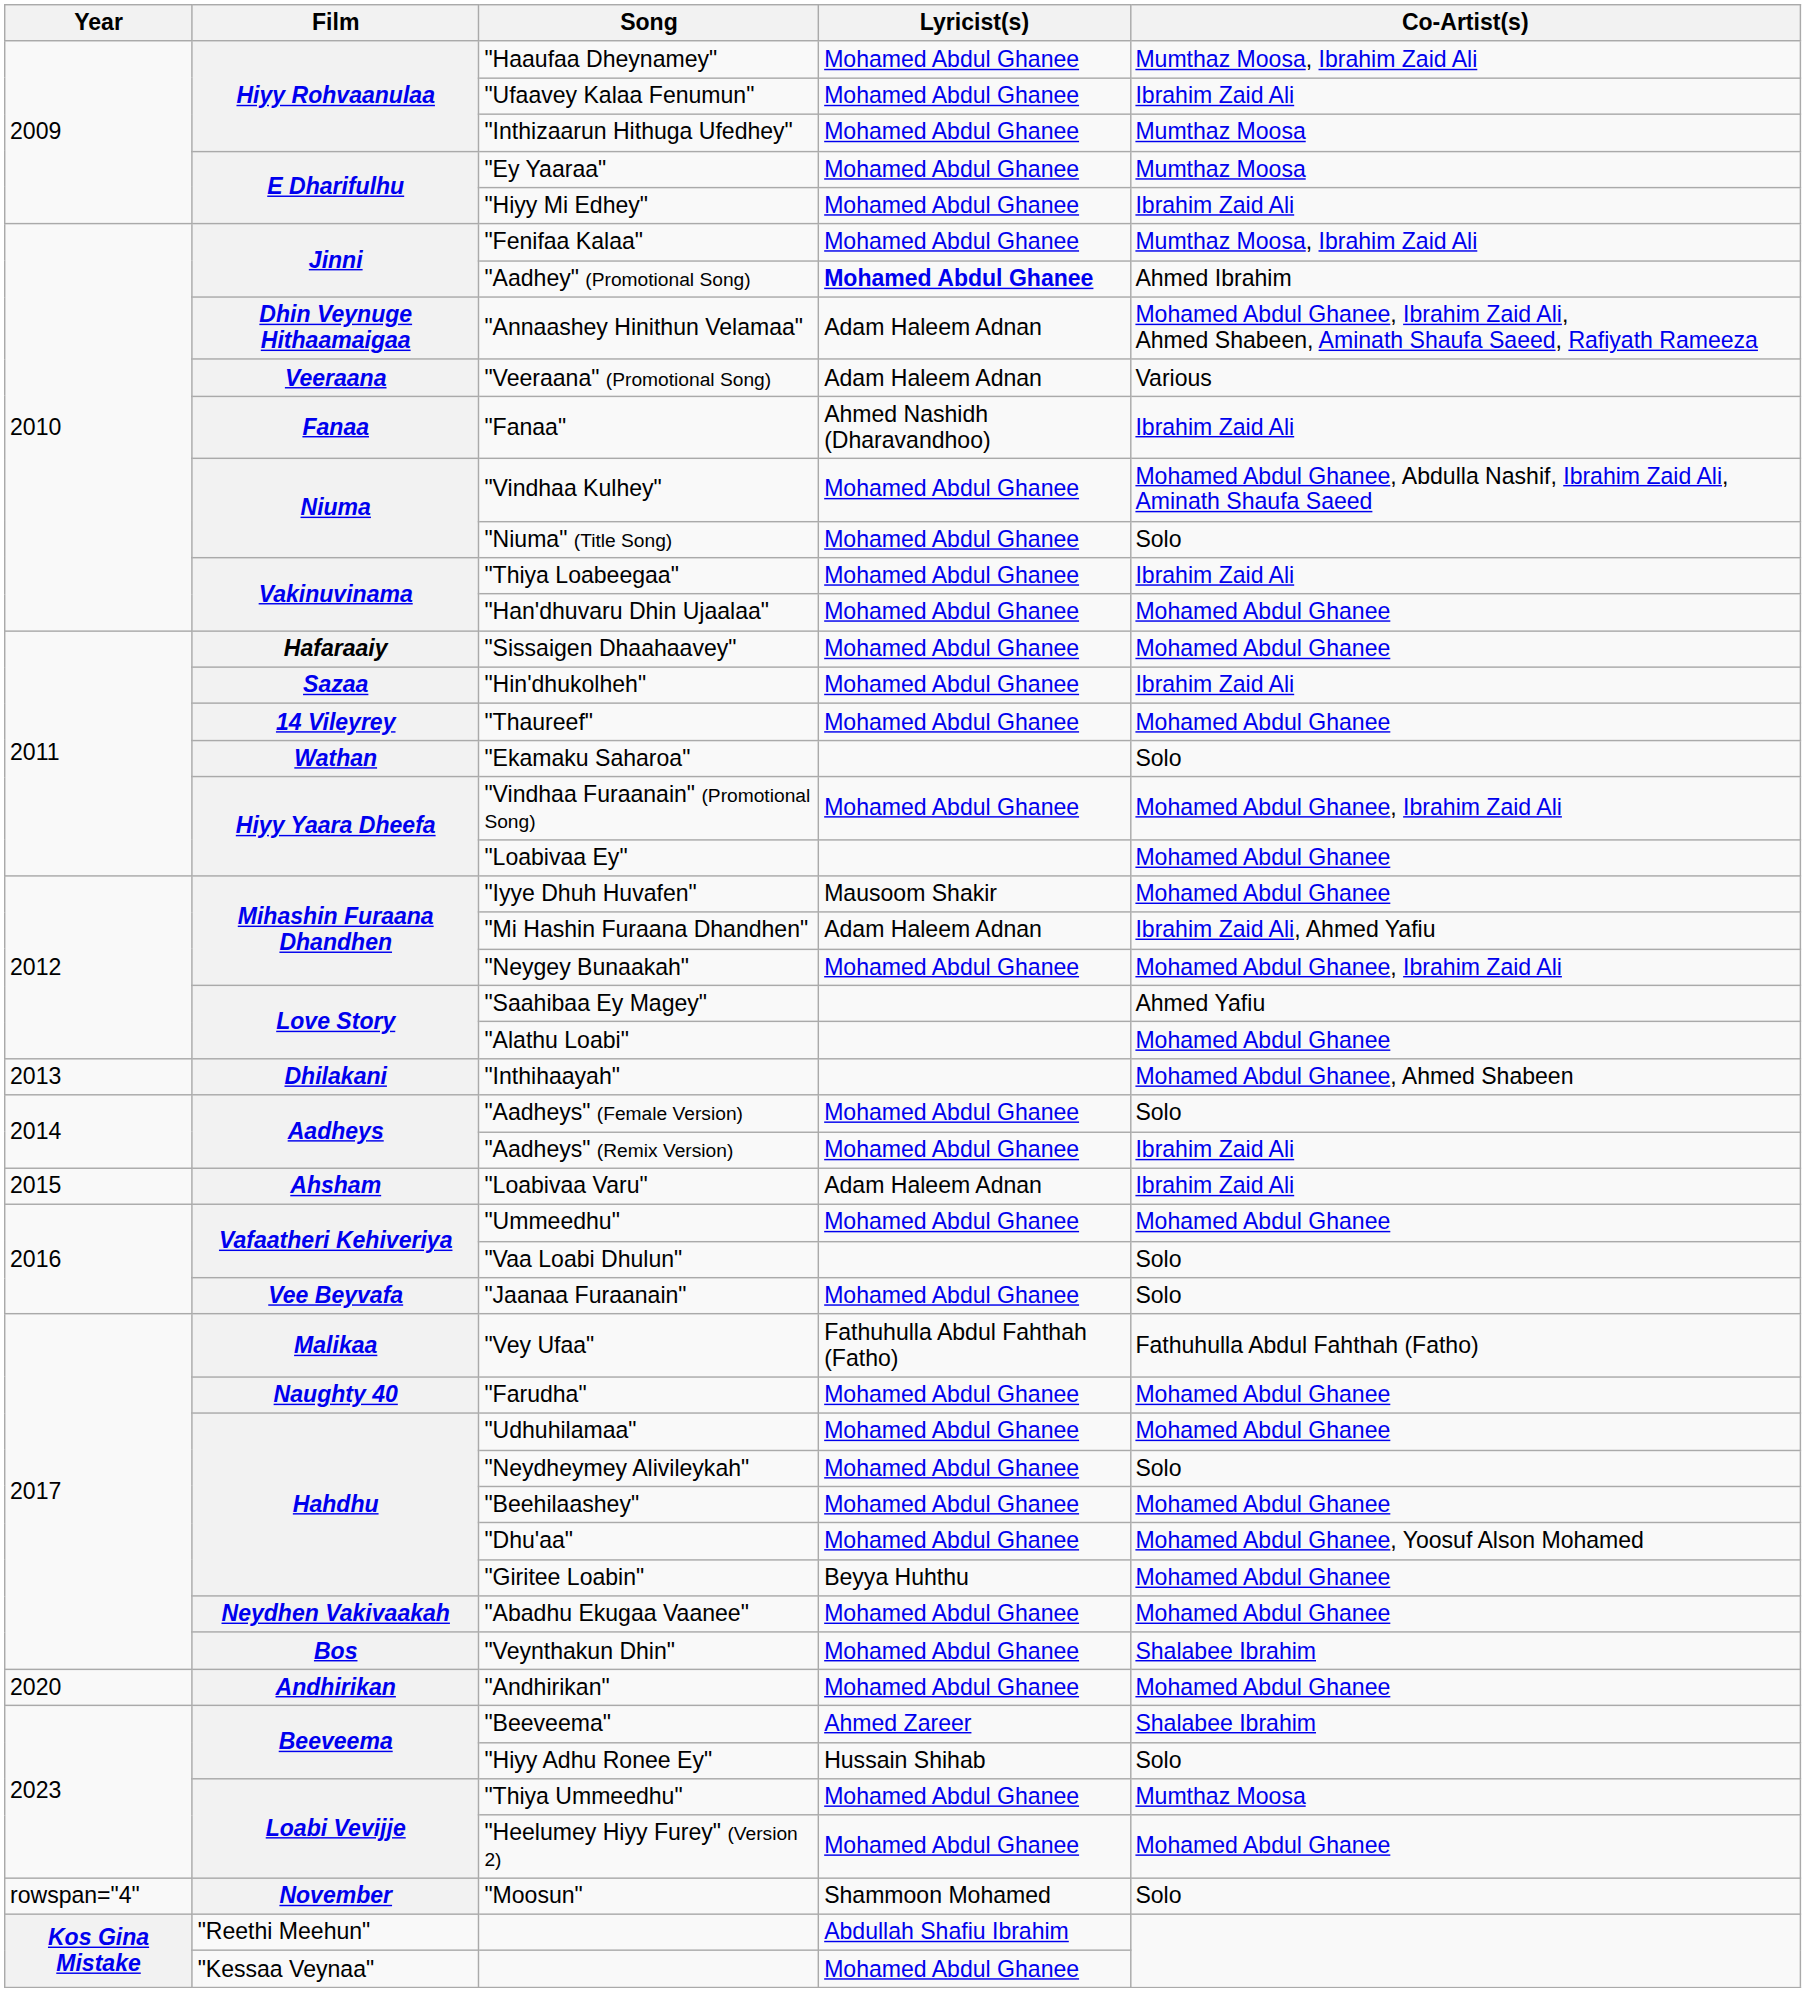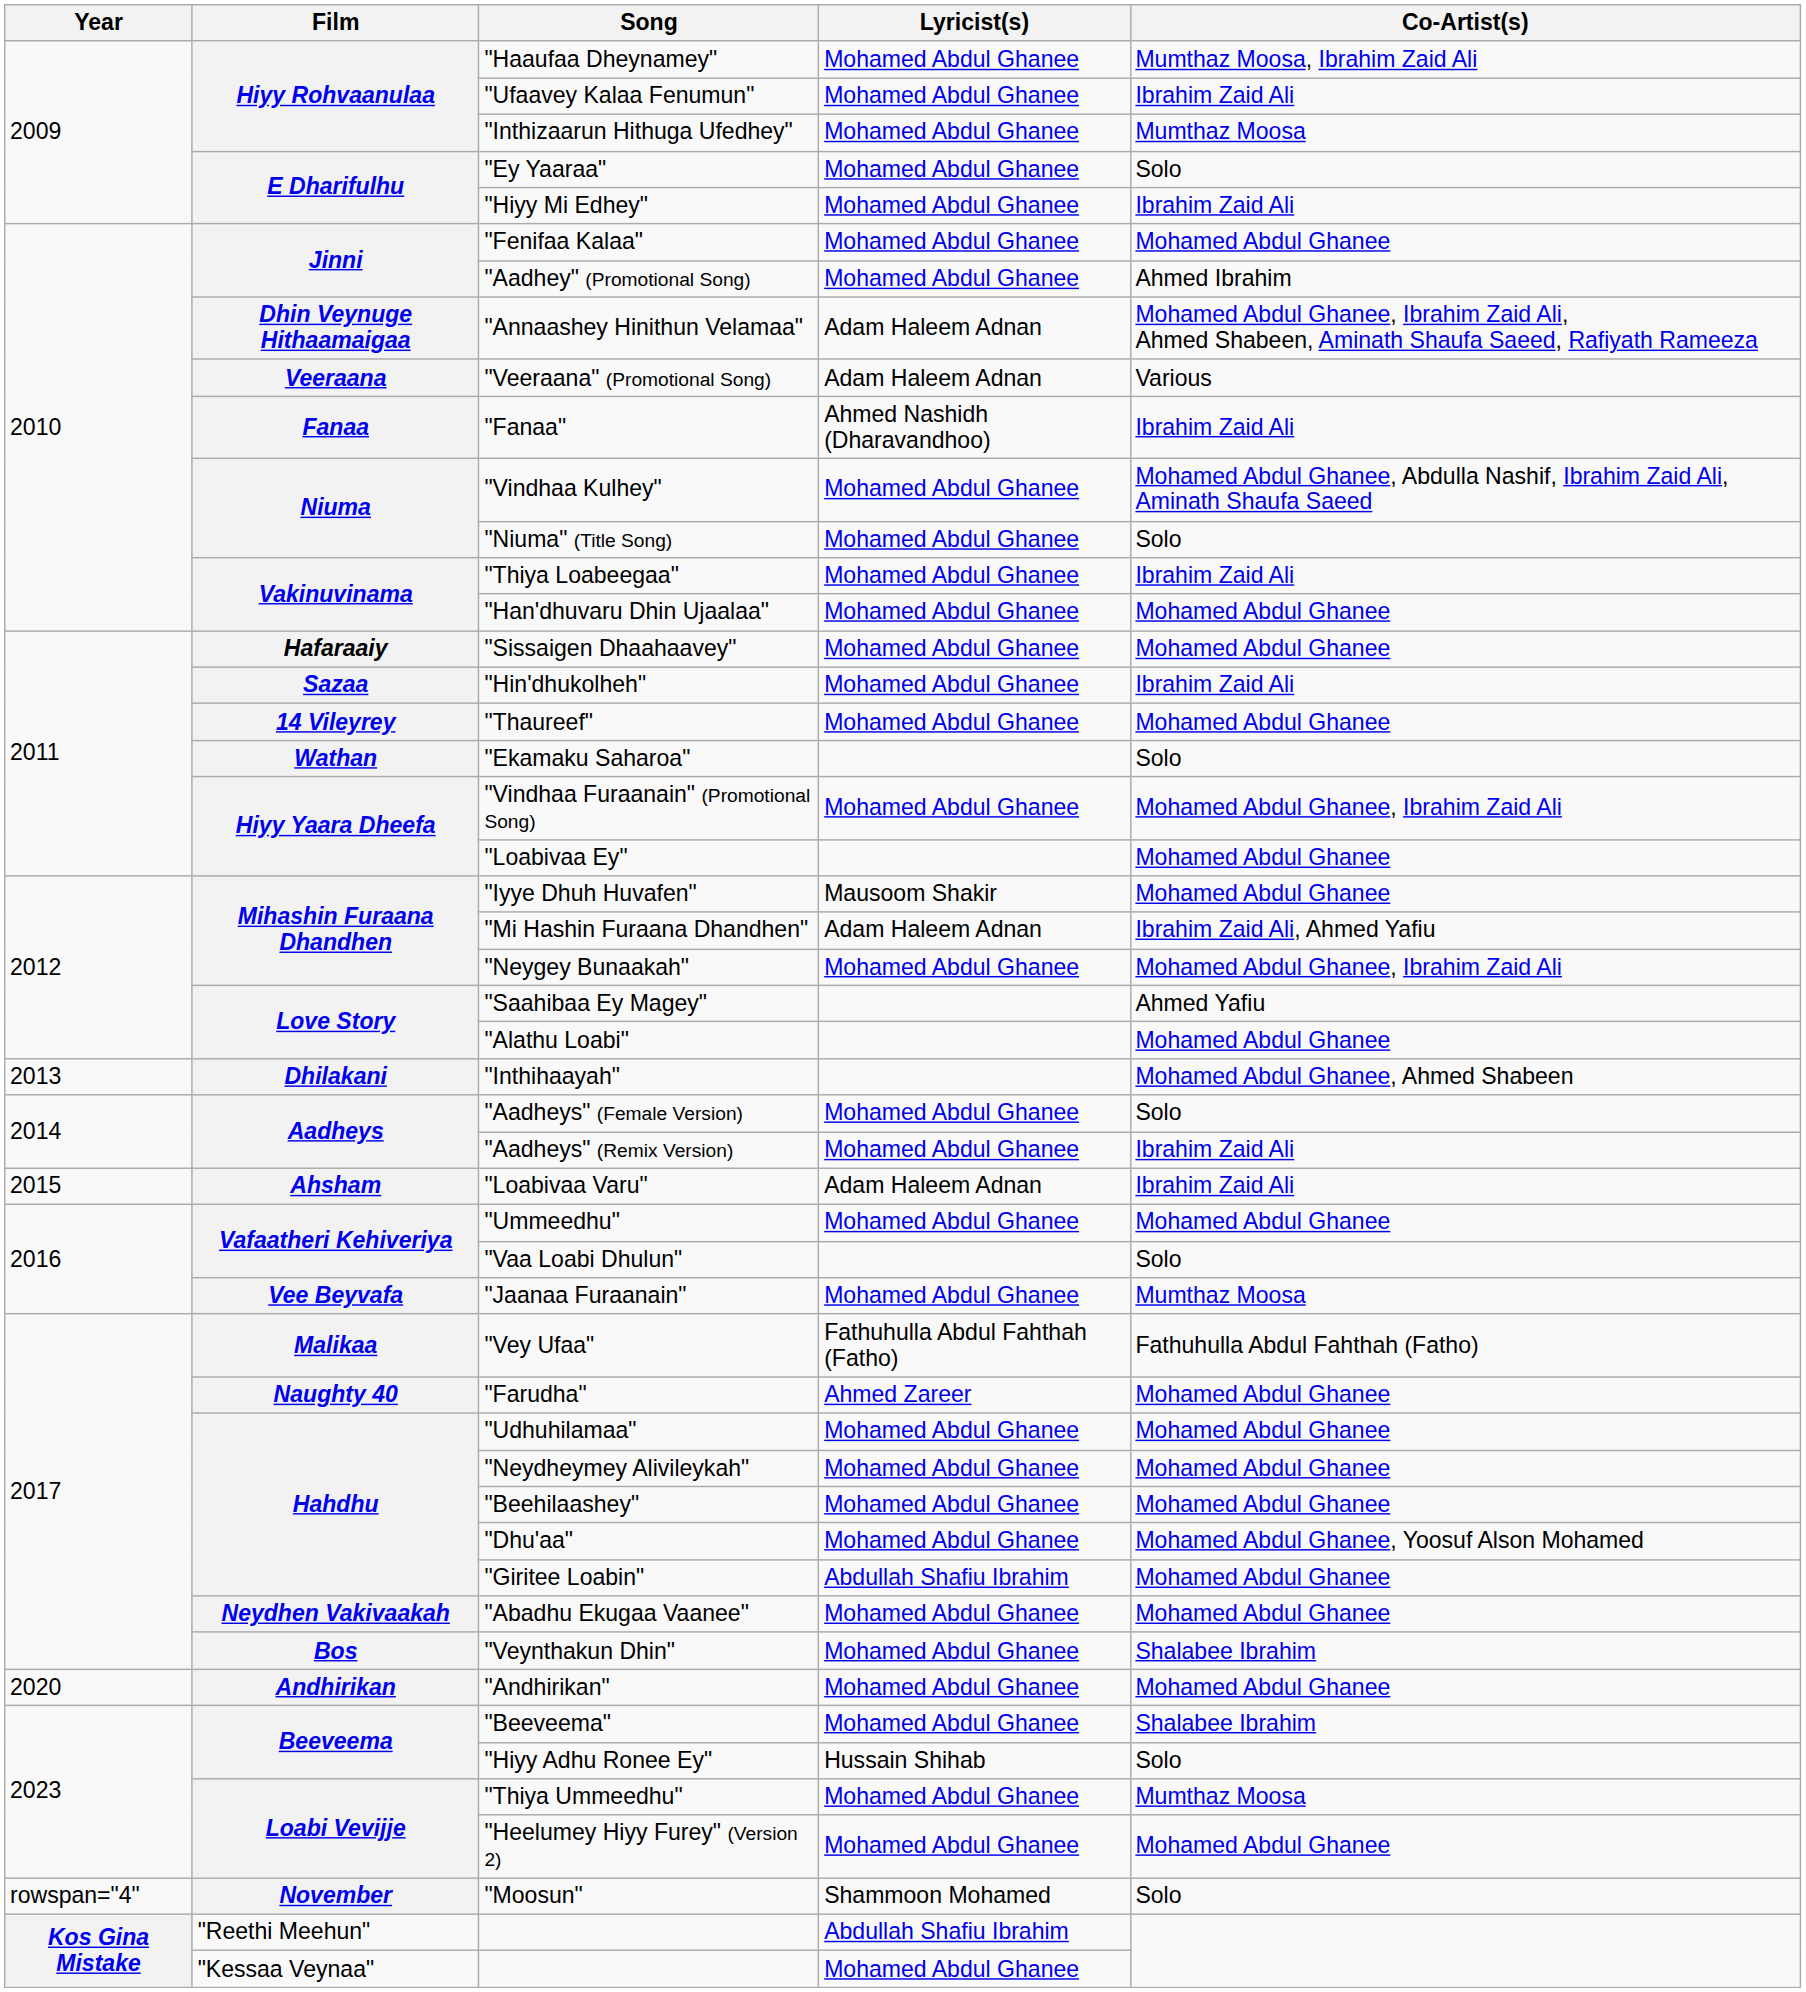(1221, 168) Mumthaz Moosa -> (1158, 168) Solo
(1306, 242) Mumthaz Moosa, Ibrahim Zaid Ali -> (1263, 242) Mohamed Abdul Ghanee
(959, 278) bold -> (952, 278) normal
(1158, 1295) Solo -> (1221, 1295) Mumthaz Moosa
(952, 1394) Mohamed Abdul Ghanee -> (898, 1394) Ahmed Zareer
(1158, 1467) Solo -> (1263, 1467) Mohamed Abdul Ghanee
(897, 1577) Beyya Huhthu -> (946, 1577) Abdullah Shafiu Ibrahim
(898, 1723) Ahmed Zareer -> (952, 1723) Mohamed Abdul Ghanee
